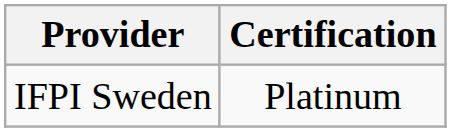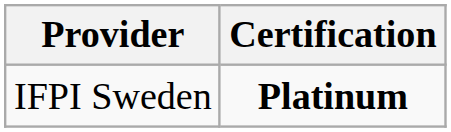(333, 95) normal -> (333, 95) bold
